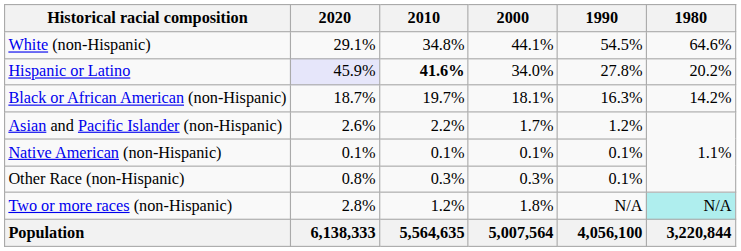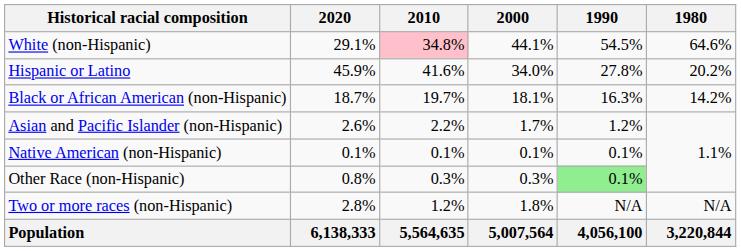(444, 45) no background -> (444, 45) pink background
(355, 71) lavender background -> (355, 71) no background
(442, 71) bold -> (444, 71) normal
(626, 179) no background -> (626, 179) lightgreen background
(717, 206) paleturquoise background -> (717, 206) no background
